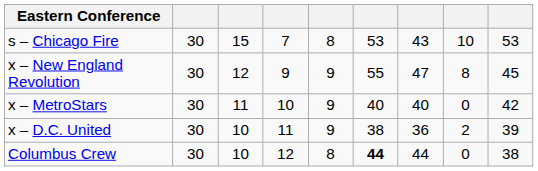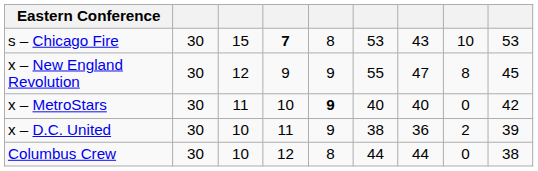(285, 40) normal -> (285, 40) bold
(331, 105) normal -> (331, 105) bold
(376, 154) bold -> (376, 154) normal
